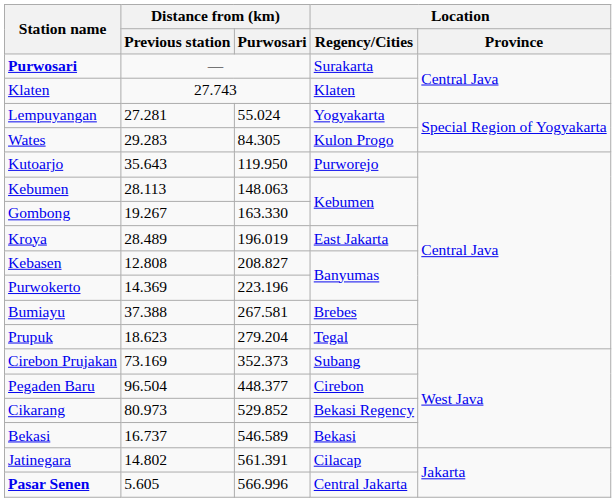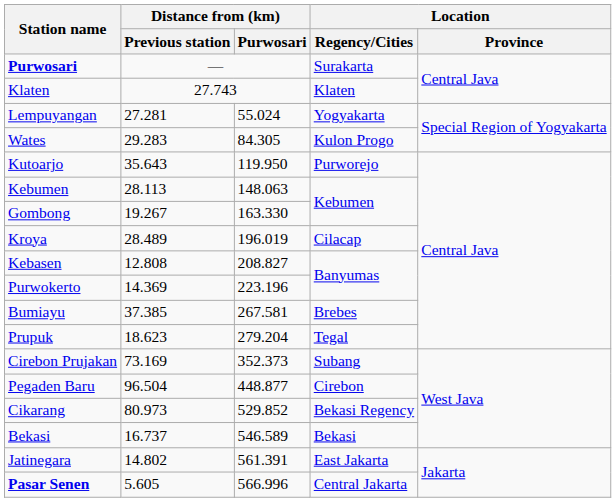(351, 238) East Jakarta -> (337, 238) Cilacap
(146, 312) 37.388 -> (146, 312) 37.385
(263, 386) 448.377 -> (263, 386) 448.877
(337, 459) Cilacap -> (351, 459) East Jakarta
